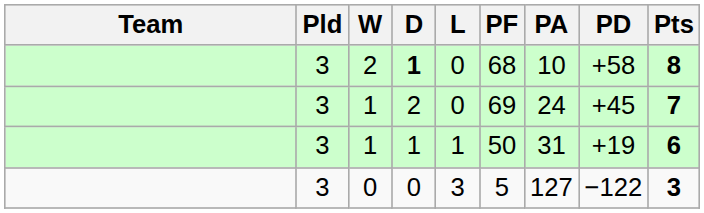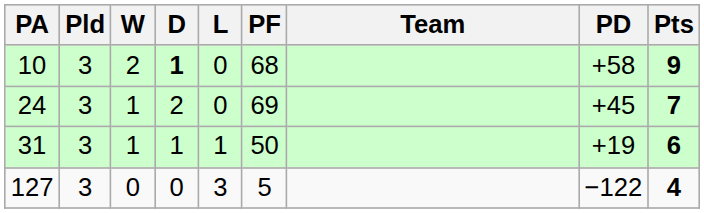columns swapped: (151, 24) <-> (551, 24)
(674, 65) 8 -> (674, 65) 9
(674, 187) 3 -> (674, 187) 4
